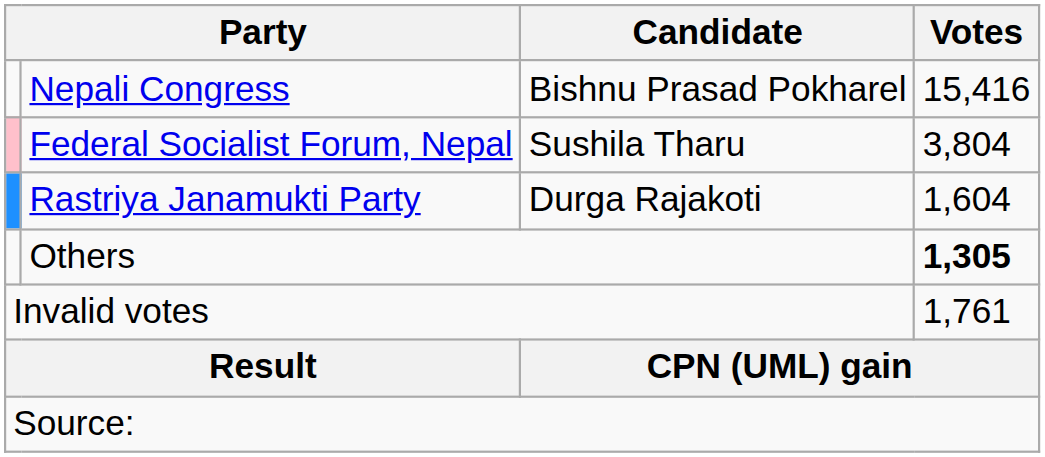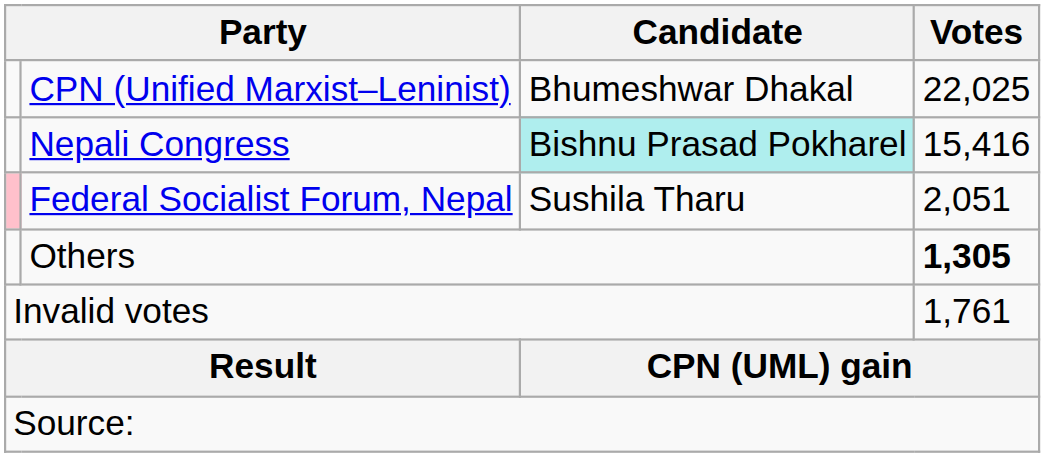+ row: (270, 88)
(718, 88) no background -> (718, 144) paleturquoise background
(967, 144) 3,804 -> (967, 199) 2,051
- row: (225, 199)
